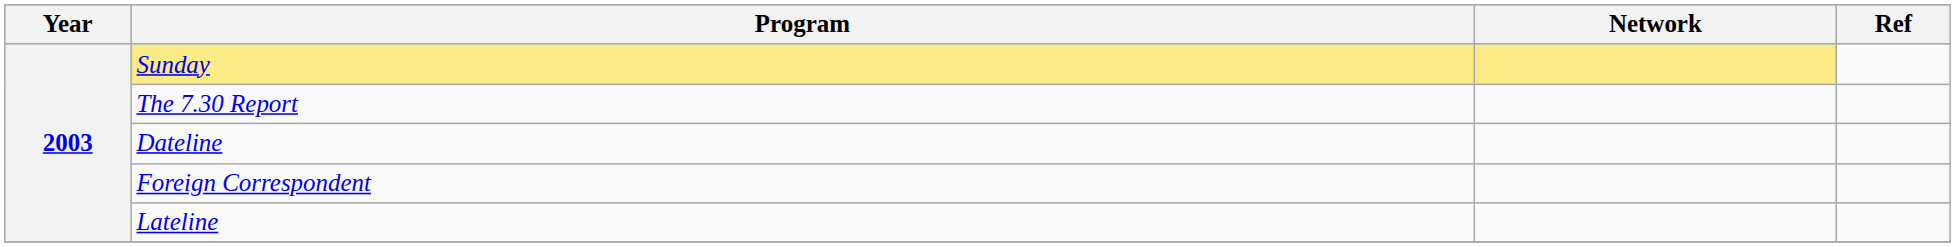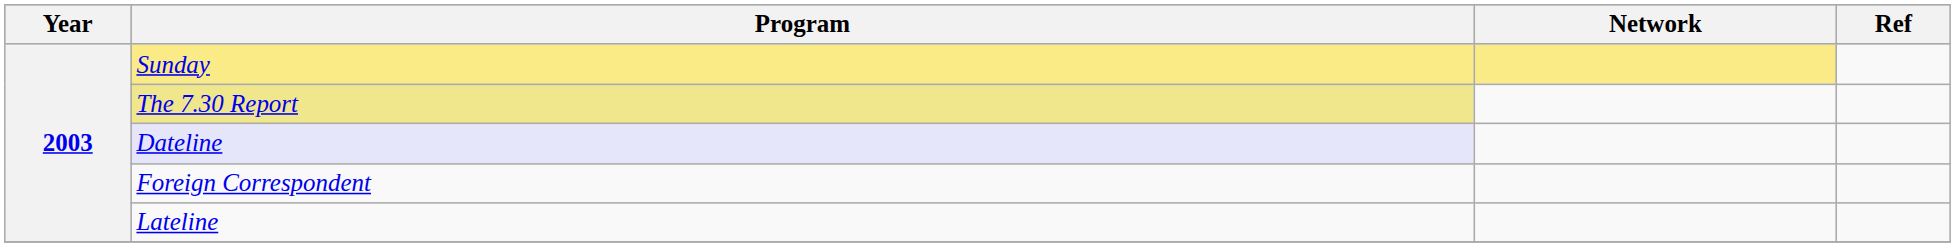(217, 103) no background -> (217, 103) khaki background
(179, 143) no background -> (179, 143) lavender background
